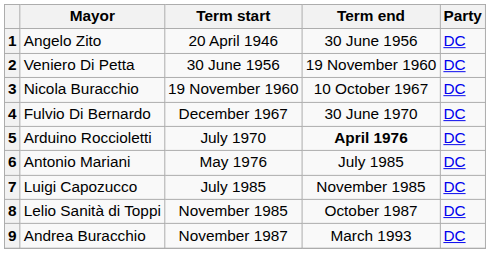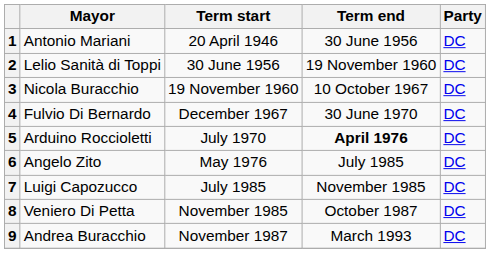(62, 41) Angelo Zito -> (77, 41) Antonio Mariani
(79, 65) Veniero Di Petta -> (92, 65) Lelio Sanità di Toppi
(77, 162) Antonio Mariani -> (62, 162) Angelo Zito
(92, 211) Lelio Sanità di Toppi -> (79, 211) Veniero Di Petta
